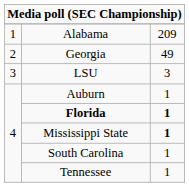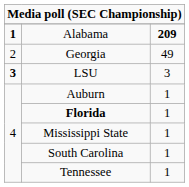(13, 34) normal -> (13, 34) bold
(167, 34) normal -> (167, 34) bold
(13, 73) normal -> (13, 73) bold
(167, 113) bold -> (167, 113) normal
(167, 133) bold -> (167, 133) normal
